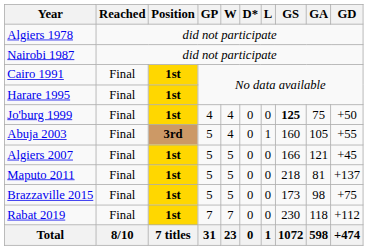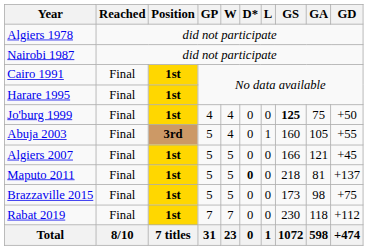(250, 174) normal -> (250, 174) bold
